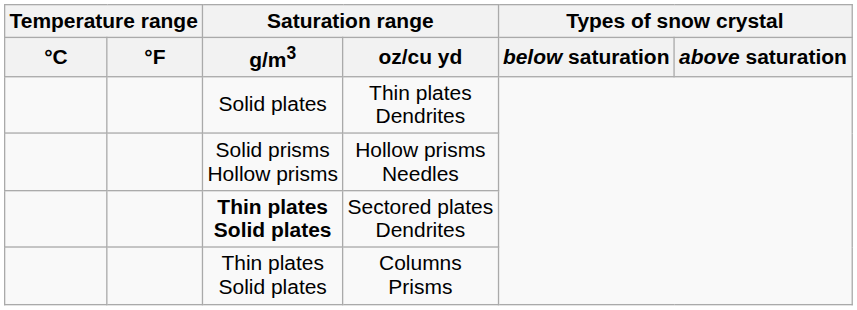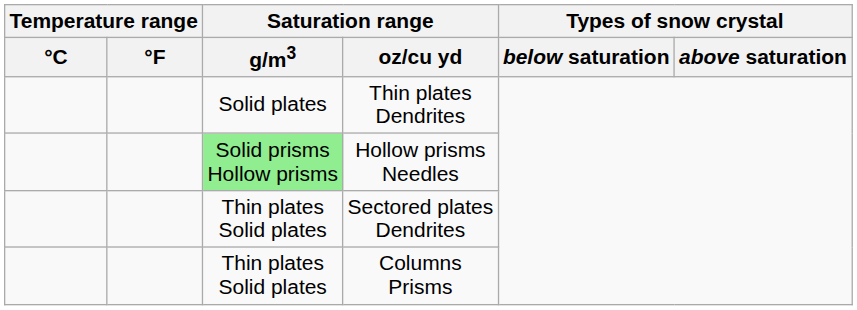(273, 161) no background -> (273, 161) lightgreen background
(273, 218) bold -> (273, 218) normal
